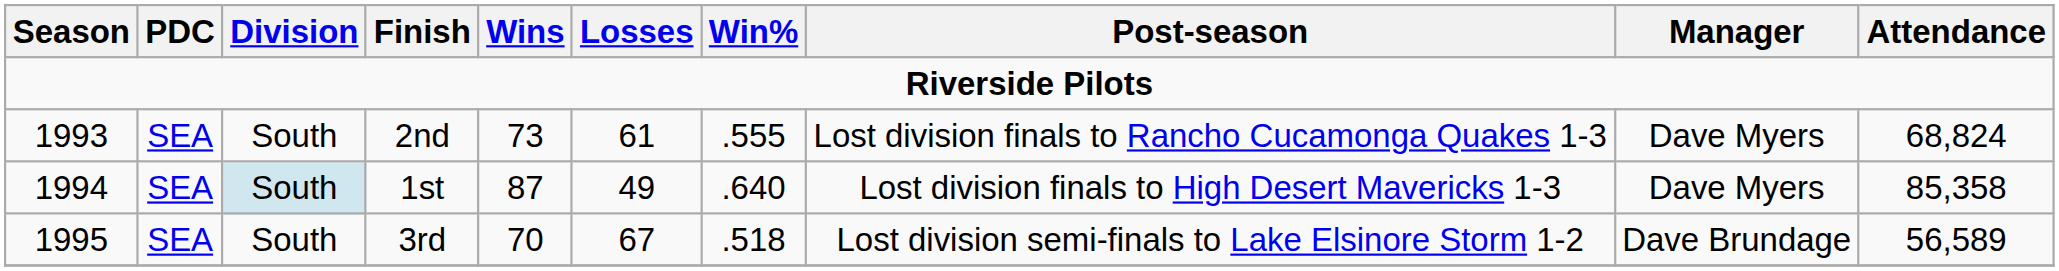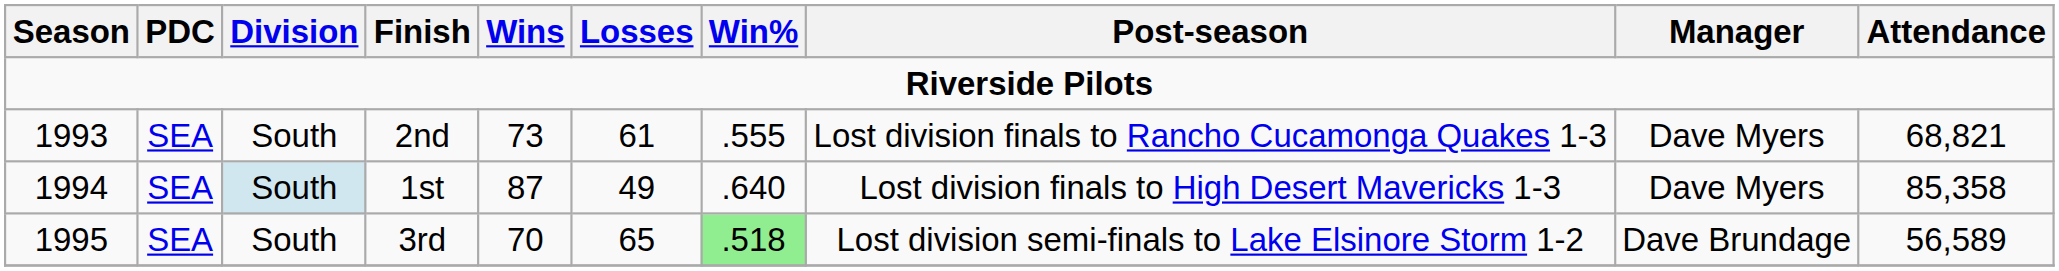(1956, 136) 68,824 -> (1956, 136) 68,821
(637, 240) 67 -> (637, 240) 65
(754, 240) no background -> (754, 240) lightgreen background
